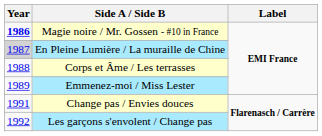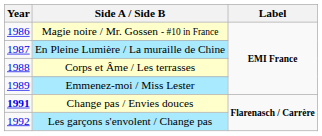(18, 31) bold -> (18, 31) normal
(18, 49) lightgrey background -> (18, 49) no background
(18, 103) normal -> (18, 103) bold
